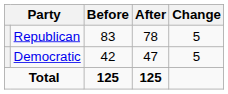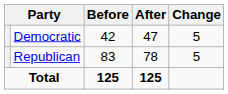rows swapped: (47, 36) <-> (47, 57)
